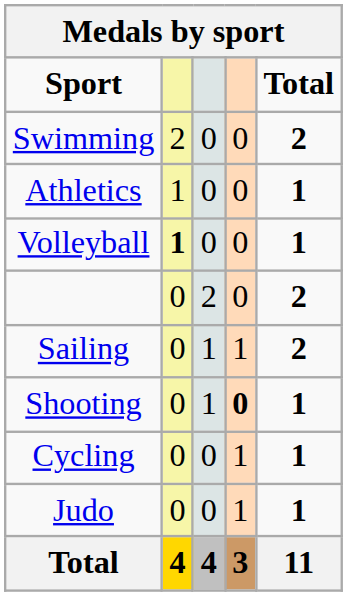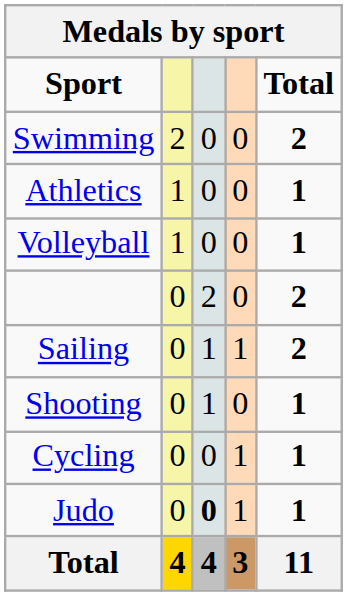(178, 243) bold -> (178, 243) normal
(240, 402) bold -> (240, 402) normal
(209, 509) normal -> (209, 509) bold
